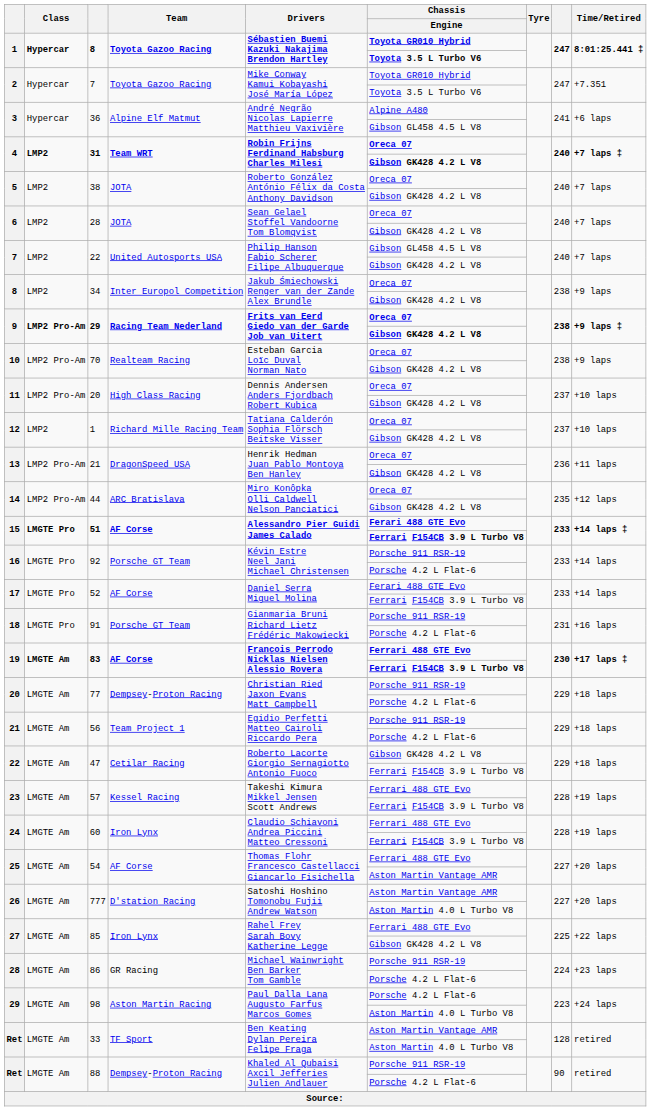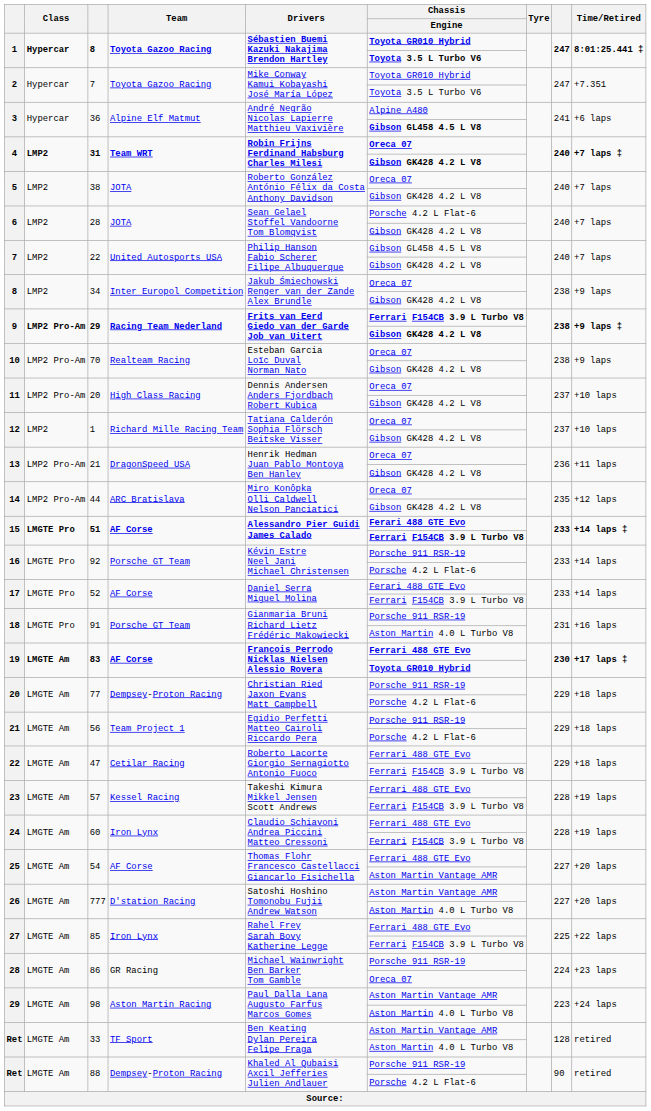(425, 128) normal -> (425, 128) bold
(391, 215) Oreca 07 -> (423, 215) Porsche 4.2 L Flat-6
(391, 318) Oreca 07 -> (447, 318) Ferrari F154CB 3.9 L Turbo V8
(423, 634) Porsche 4.2 L Flat-6 -> (441, 634) Aston Martin 4.0 L Turbo V8
(447, 669) Ferrari F154CB 3.9 L Turbo V8 -> (420, 669) Toyota GR010 Hybrid
(425, 755) Gibson GK428 4.2 L V8 -> (420, 755) Ferrari 488 GTE Evo
(425, 945) Gibson GK428 4.2 L V8 -> (447, 945) Ferrari F154CB 3.9 L Turbo V8
(423, 980) Porsche 4.2 L Flat-6 -> (391, 980) Oreca 07
(423, 997) Porsche 4.2 L Flat-6 -> (433, 997) Aston Martin Vantage AMR
